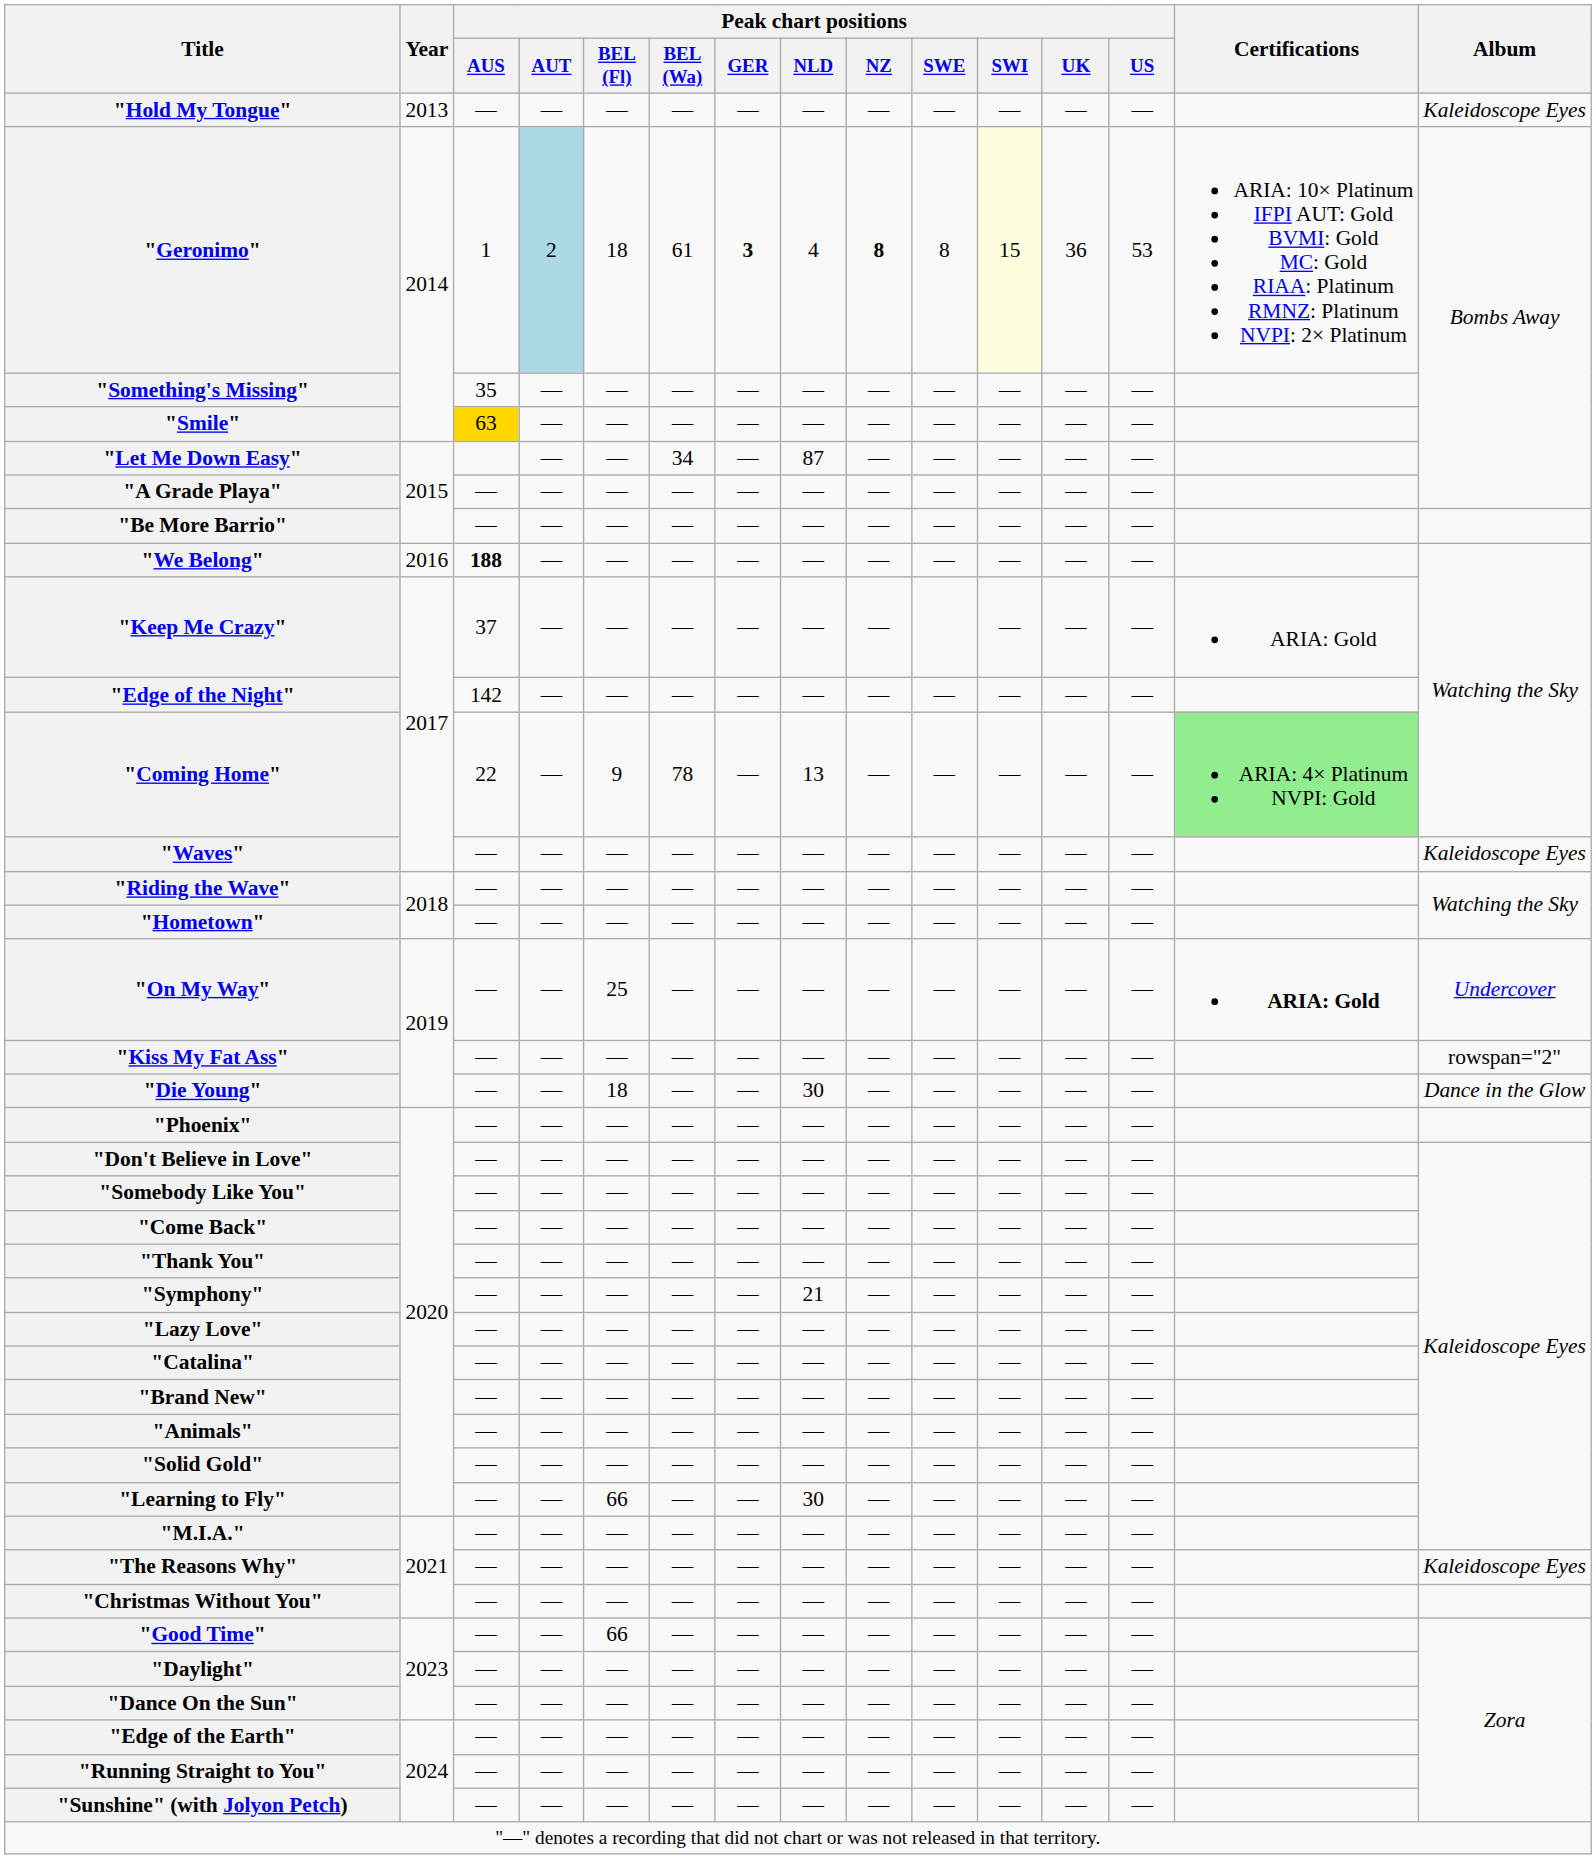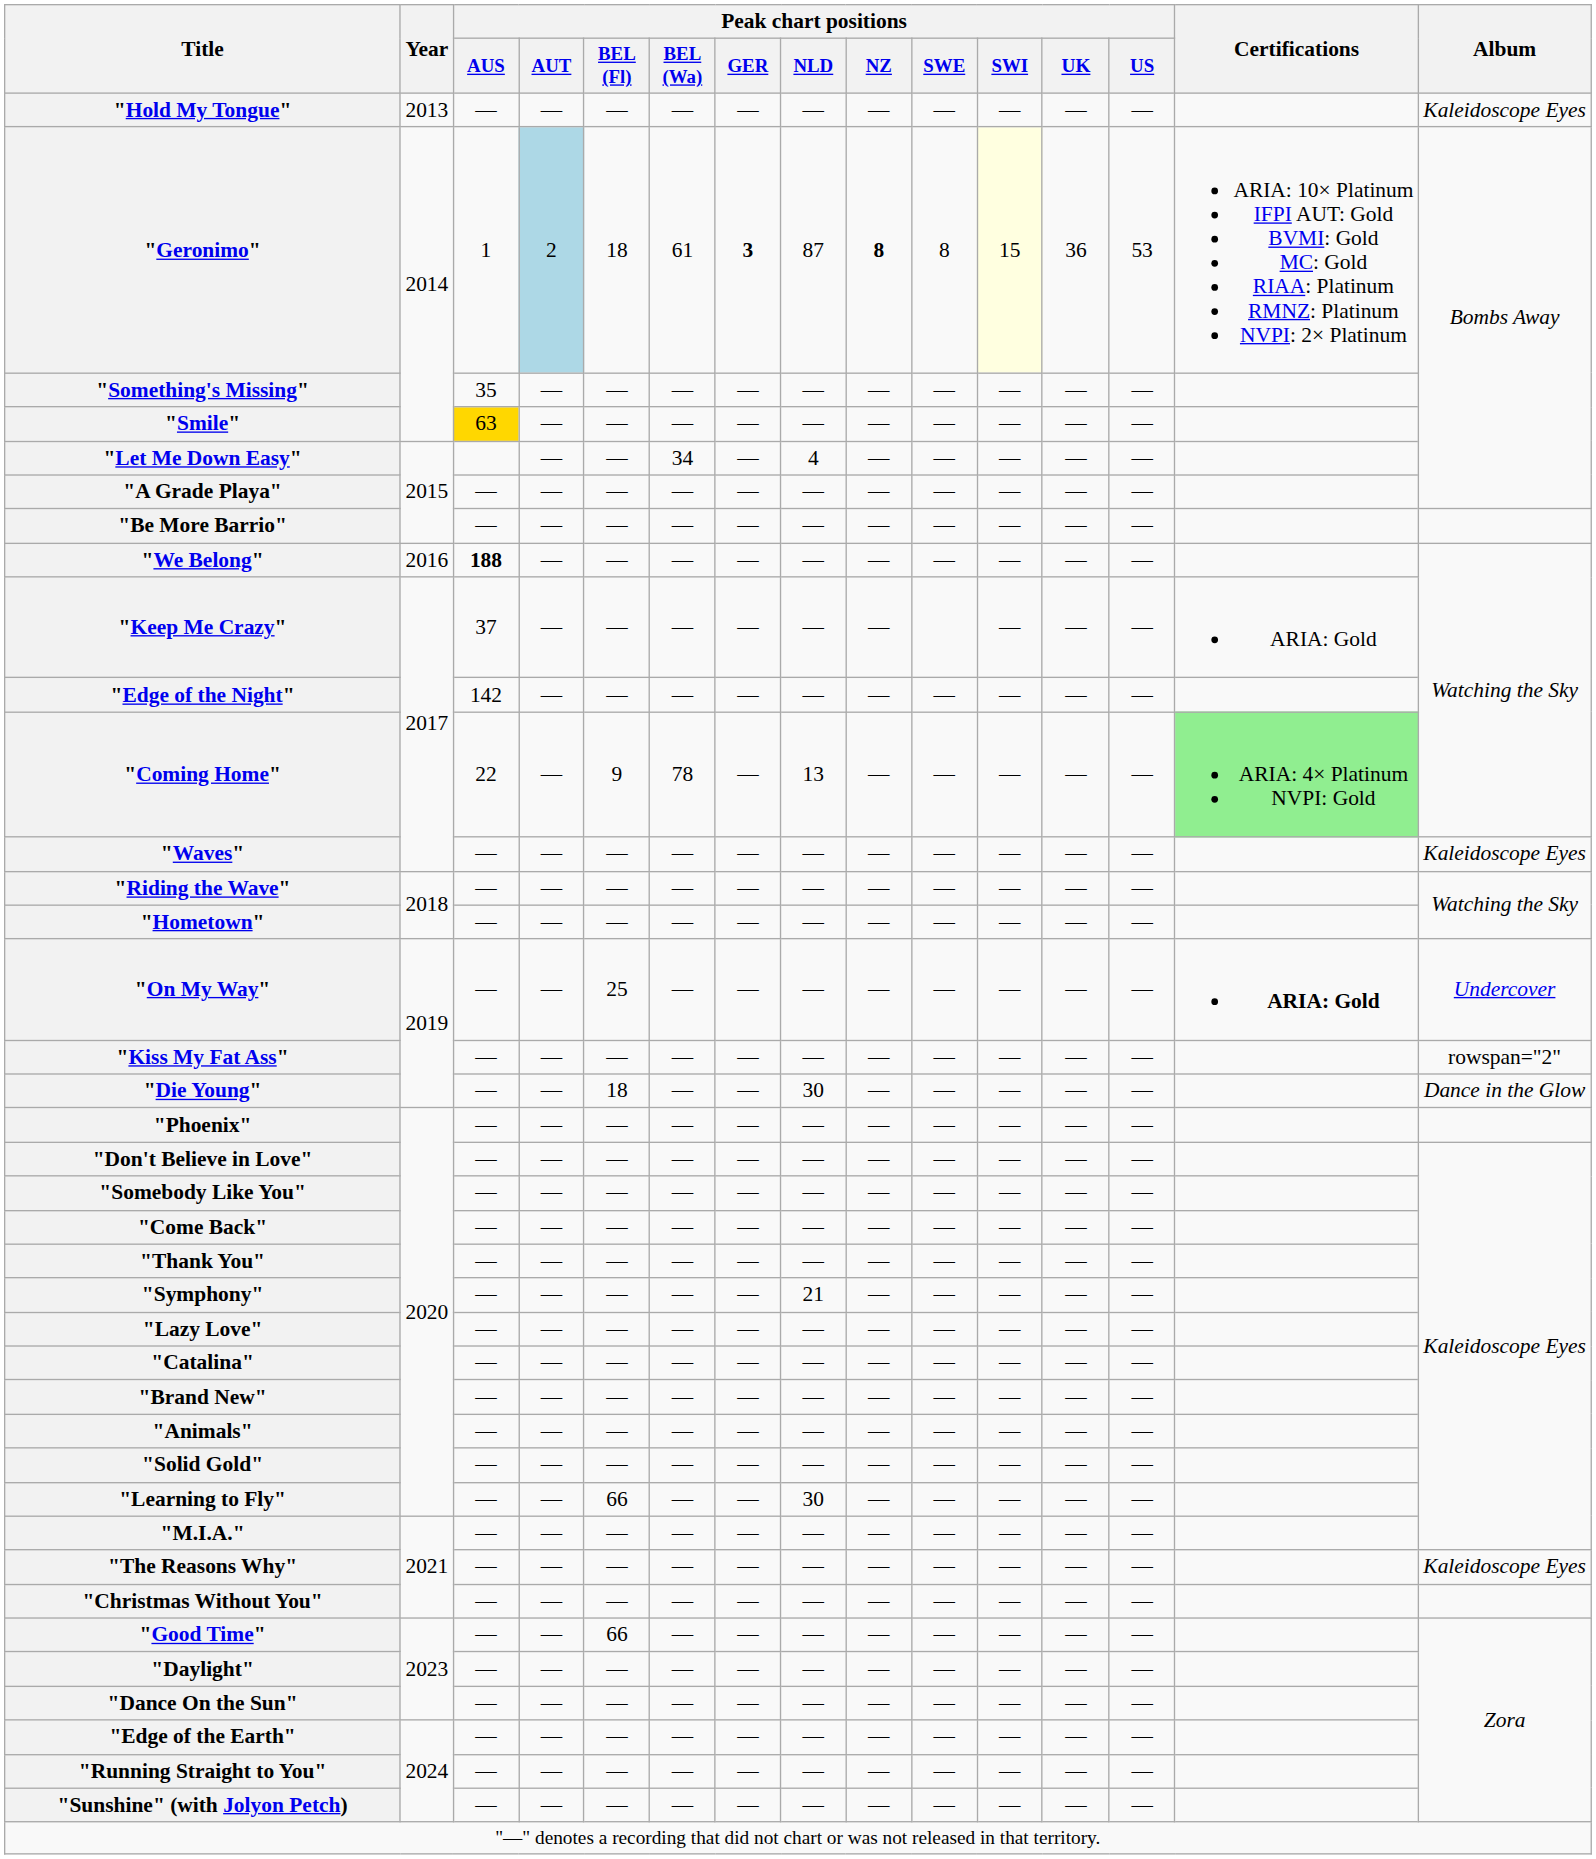(813, 249) 4 -> (813, 249) 87
(813, 457) 87 -> (813, 457) 4
